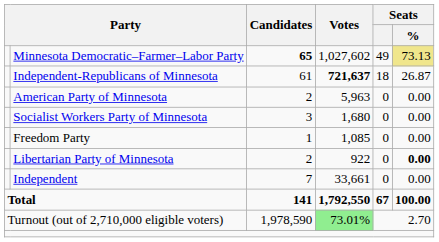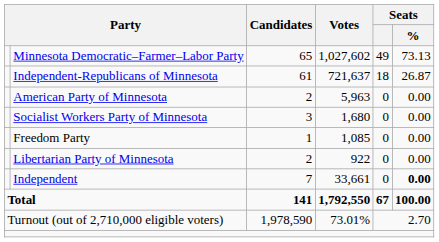(306, 55) bold -> (306, 55) normal
(416, 55) khaki background -> (416, 55) no background
(349, 76) bold -> (349, 76) normal
(419, 158) bold -> (419, 158) normal
(419, 179) normal -> (419, 179) bold
(350, 220) lightgreen background -> (350, 220) no background
